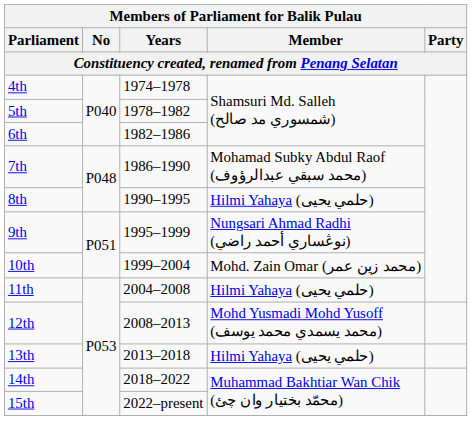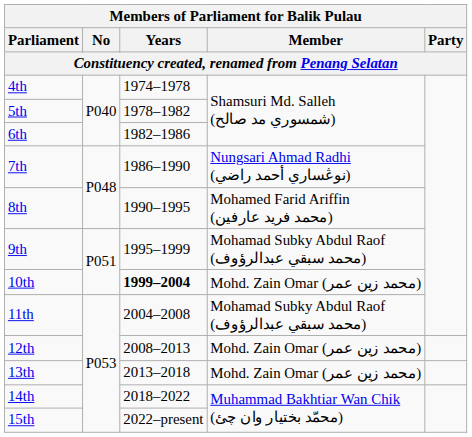(298, 166) Mohamad Subky Abdul Raof (محمد سبقي عبدالرؤوف) -> (281, 166) Nungsari Ahmad Radhi (نوڠساري أحمد راضي)
(292, 200) Hilmi Yahaya (حلمي يحيى) -> (280, 207) Mohamed Farid Ariffin (محمد فريد عارفين)
(281, 232) Nungsari Ahmad Radhi (نوڠساري أحمد راضي) -> (298, 249) Mohamad Subky Abdul Raof (محمد سبقي عبدالرؤوف)
(157, 265) normal -> (157, 282) bold
(292, 290) Hilmi Yahaya (حلمي يحيى) -> (298, 315) Mohamad Subky Abdul Raof (محمد سبقي عبدالرؤوف)
(297, 322) Mohd Yusmadi Mohd Yusoff (محمد يسمدي محمد يوسف) -> (316, 348) Mohd. Zain Omar (محمد زين عمر)
(292, 356) Hilmi Yahaya (حلمي يحيى) -> (316, 372) Mohd. Zain Omar (محمد زين عمر)
